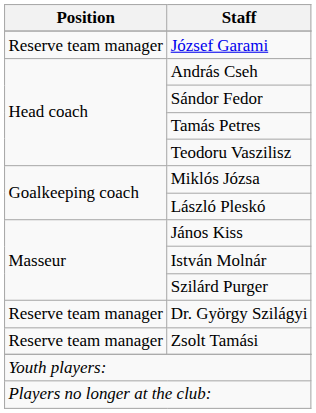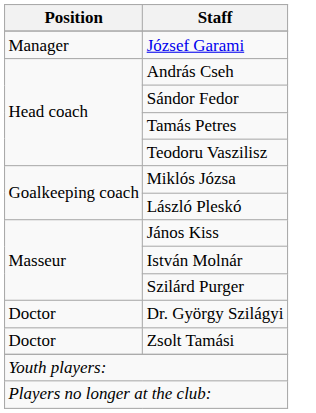(86, 44) Reserve team manager -> (39, 44) Manager
(86, 313) Reserve team manager -> (32, 313) Doctor
(86, 340) Reserve team manager -> (32, 340) Doctor
